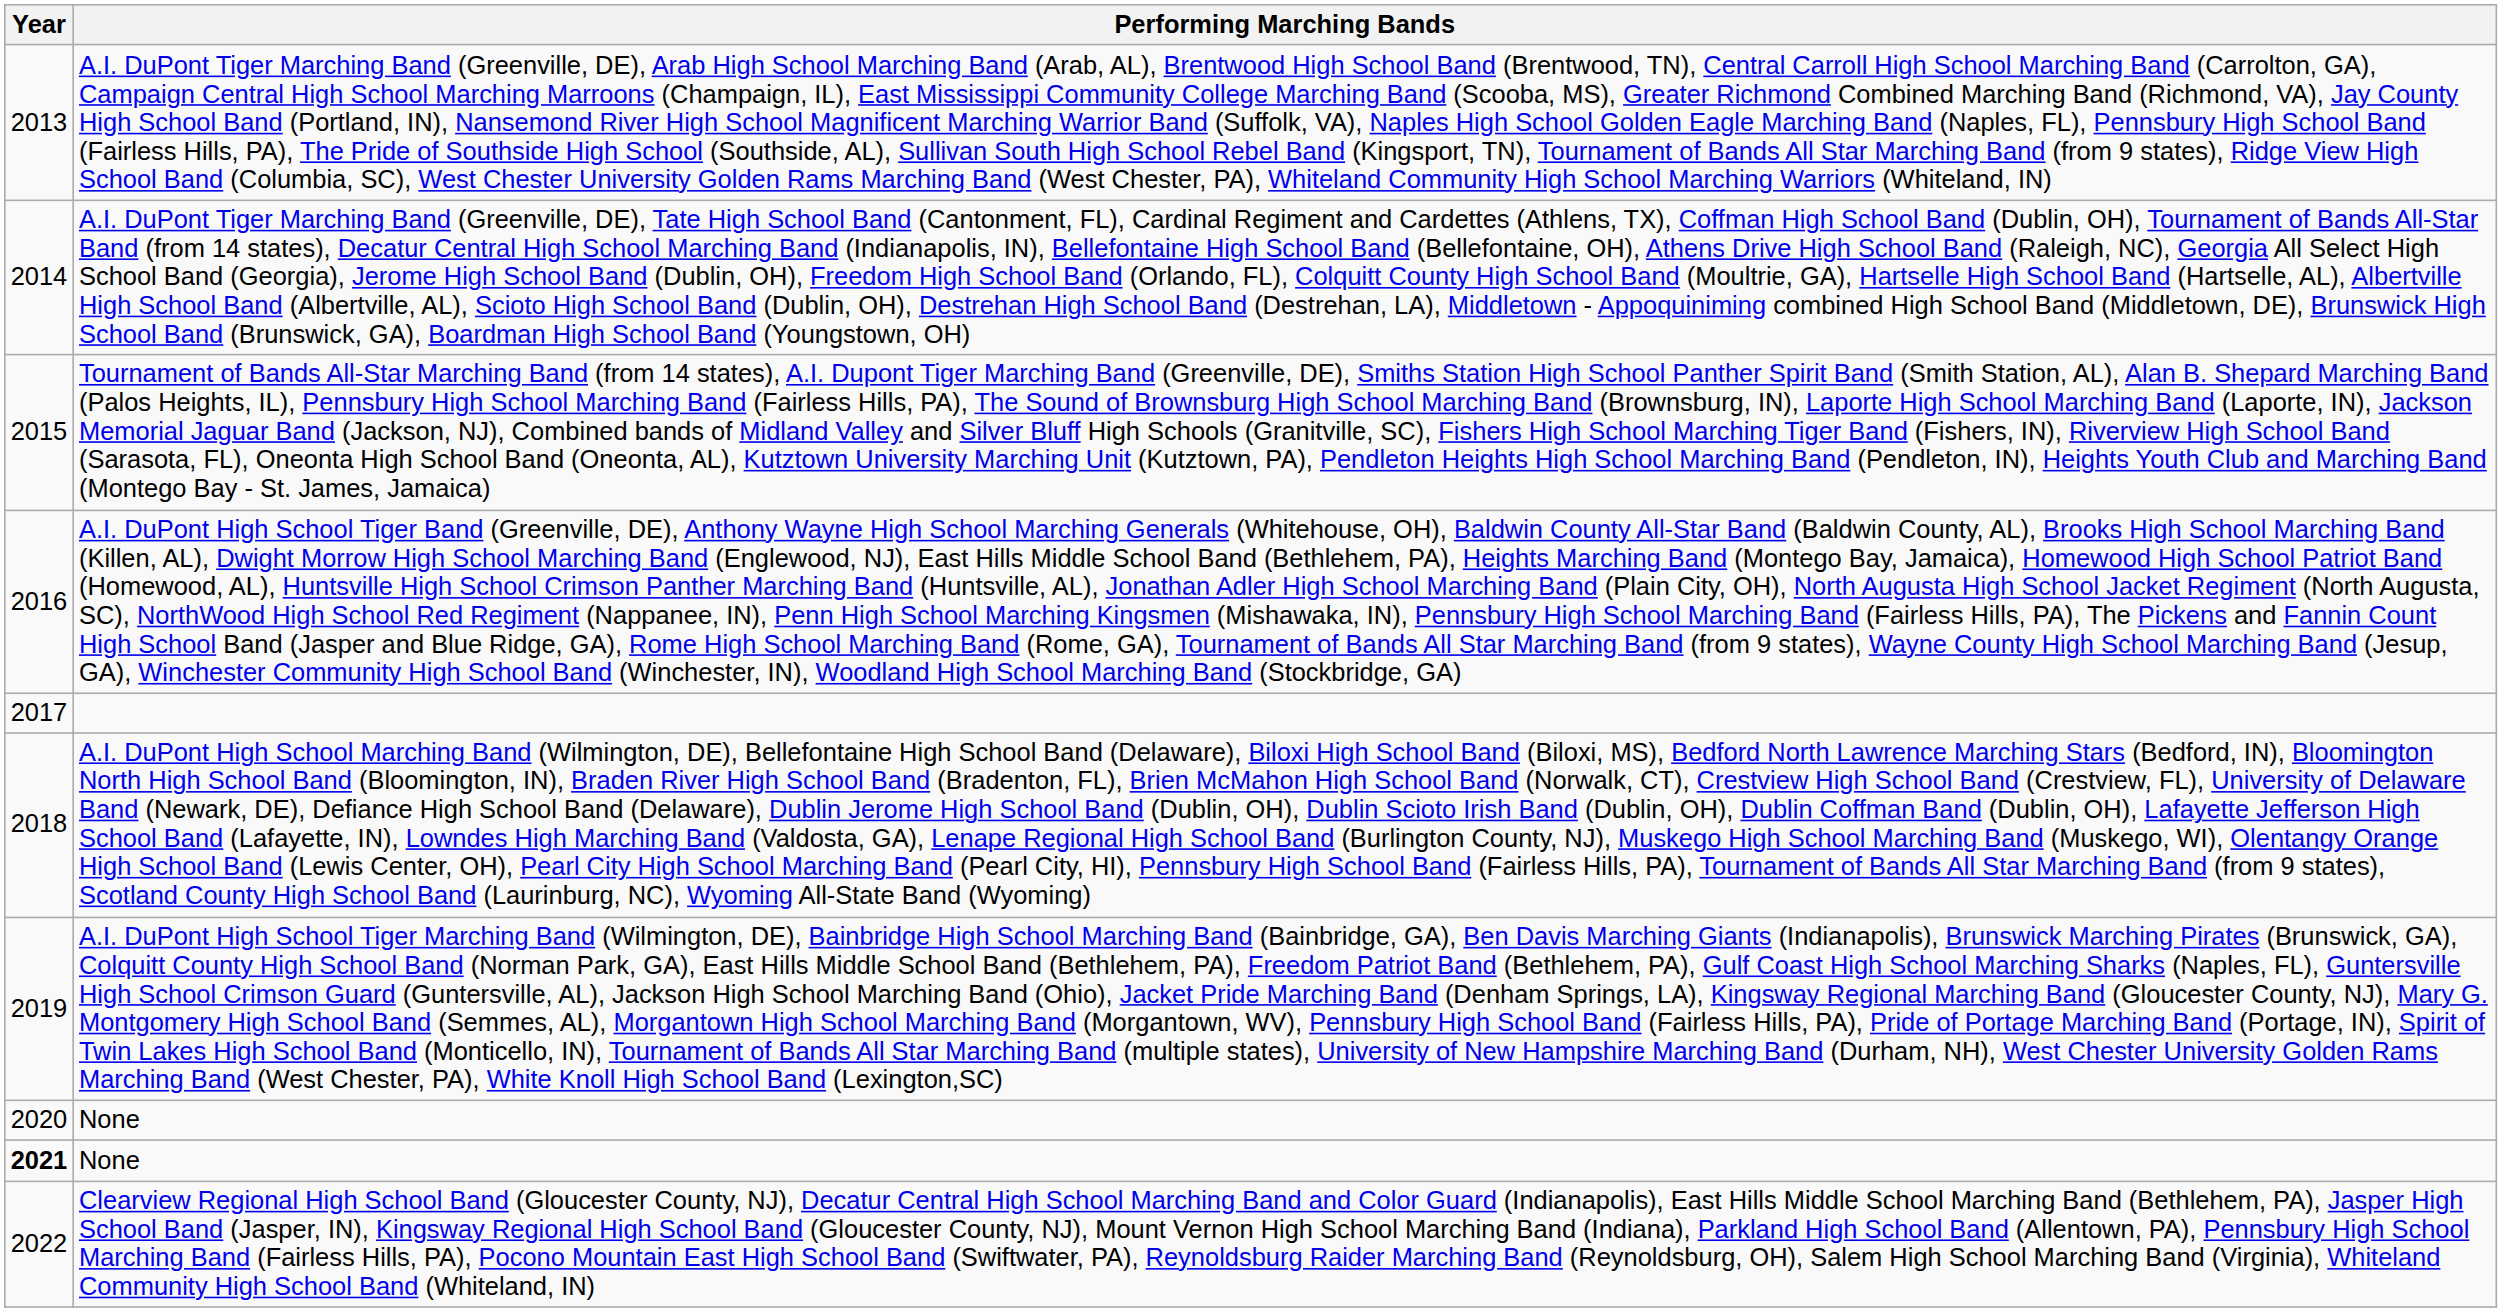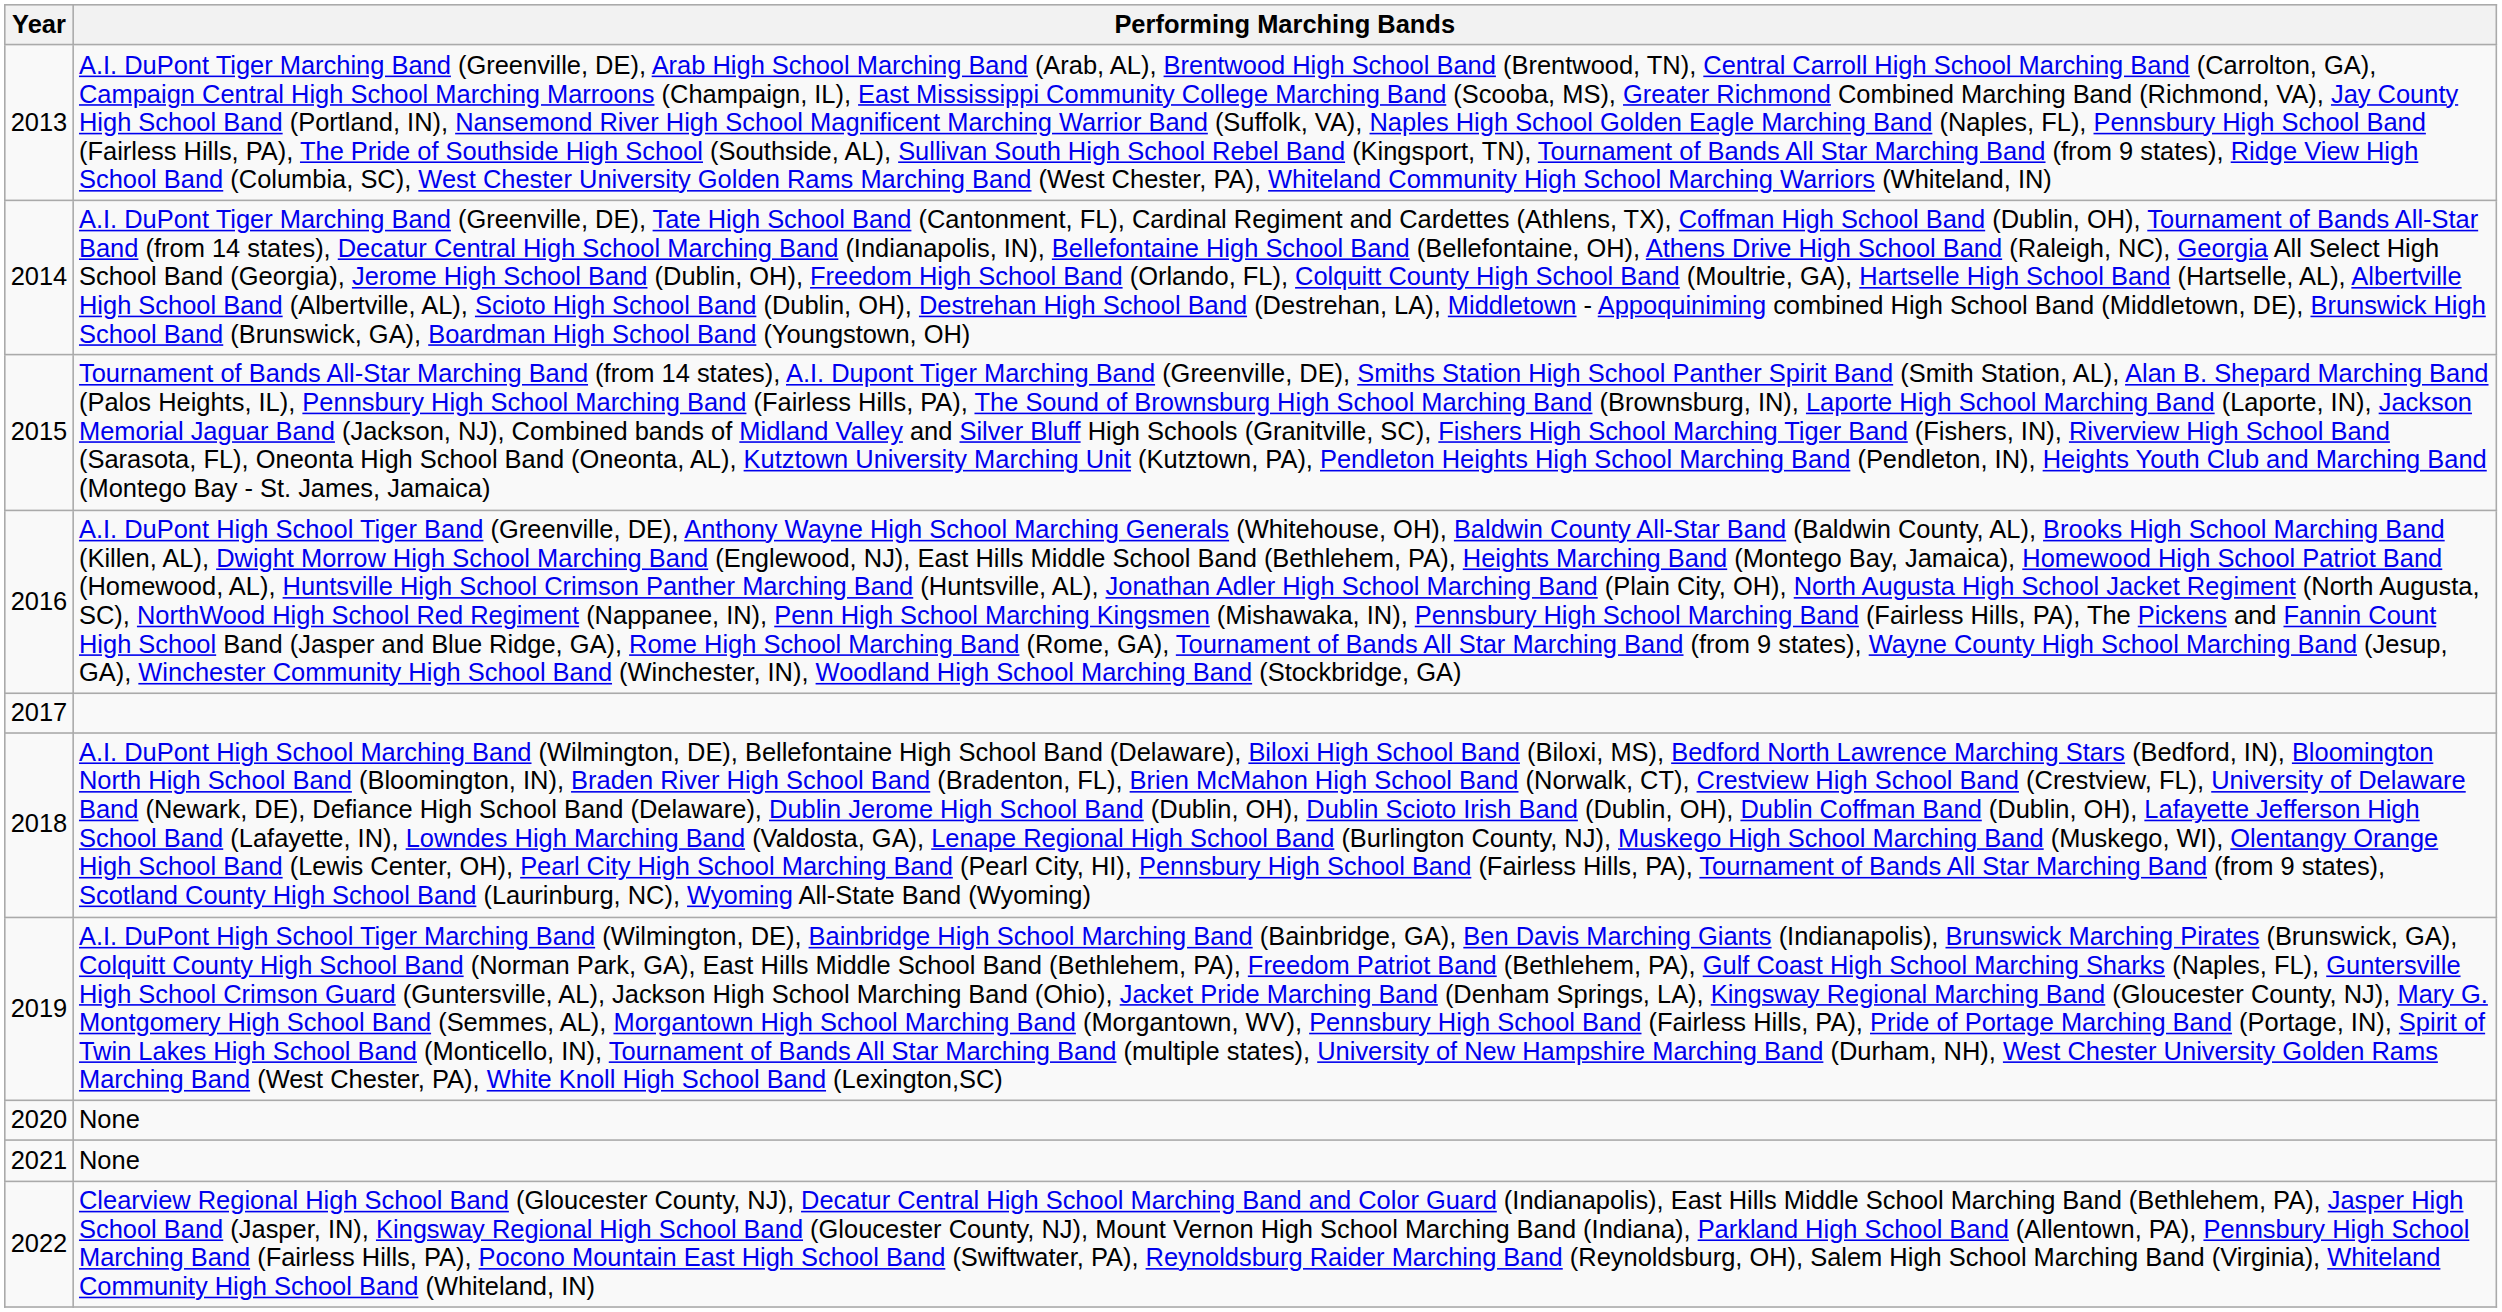(39, 1160) bold -> (39, 1160) normal
